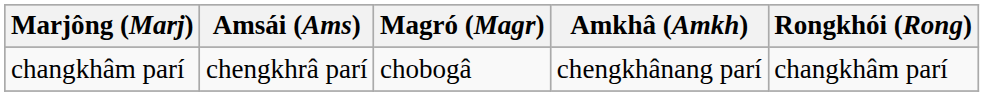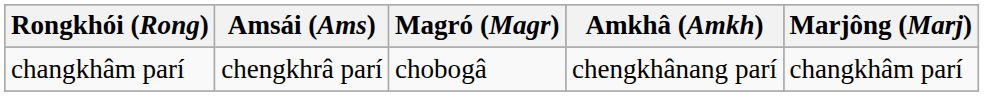columns swapped: (102, 25) <-> (873, 25)
